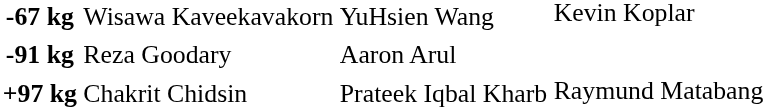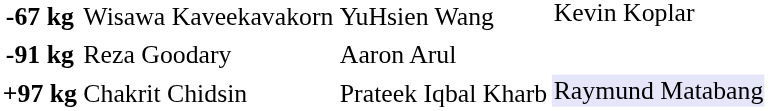(658, 90) no background -> (658, 90) lavender background
